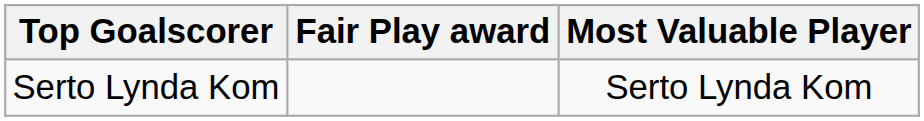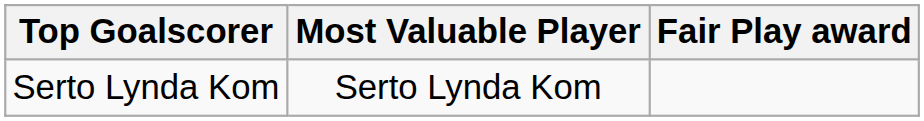columns swapped: (739, 32) <-> (423, 32)
